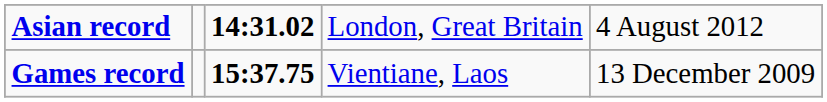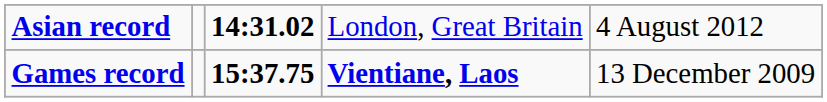(418, 73) normal -> (423, 73) bold
